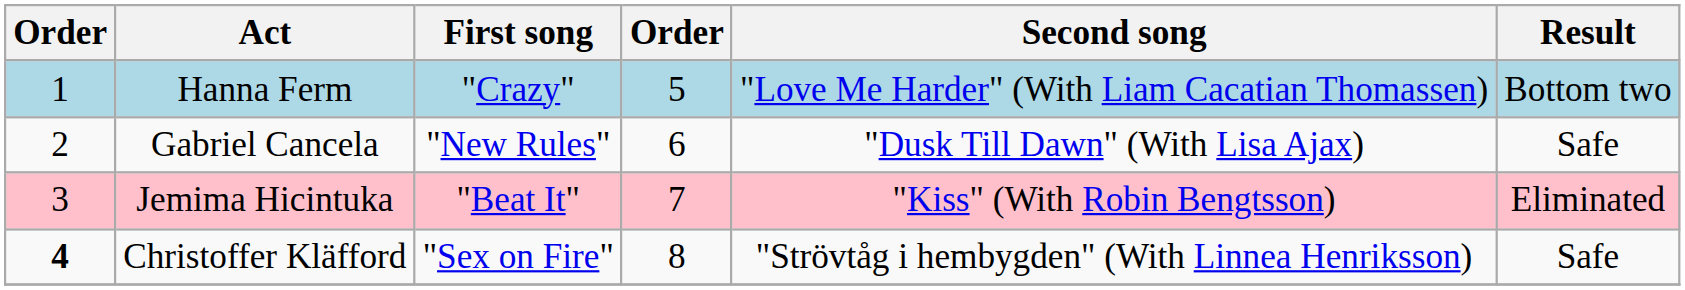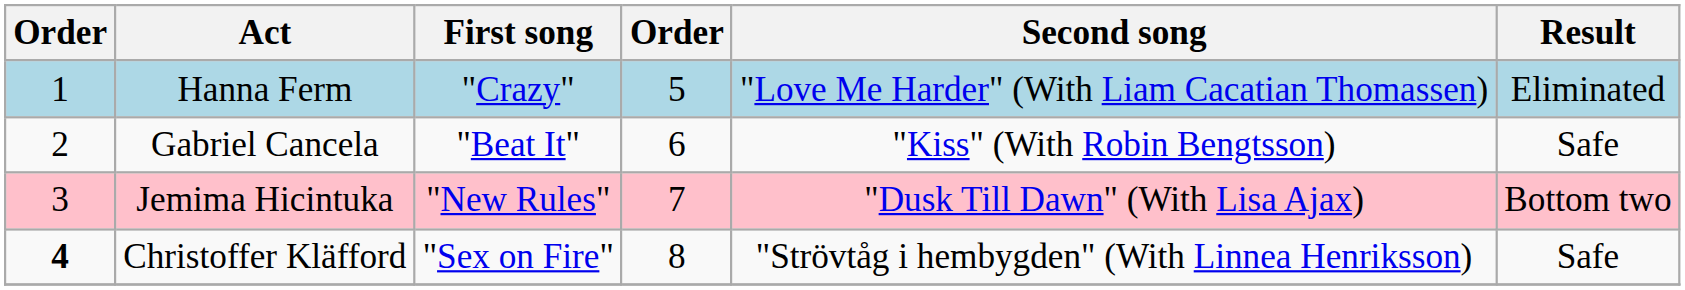(1588, 88) Bottom two -> (1588, 88) Eliminated
(518, 144) "New Rules" -> (518, 144) "Beat It"
(1114, 144) "Dusk Till Dawn" (With Lisa Ajax) -> (1114, 144) "Kiss" (With Robin Bengtsson)
(518, 199) "Beat It" -> (518, 199) "New Rules"
(1114, 199) "Kiss" (With Robin Bengtsson) -> (1114, 199) "Dusk Till Dawn" (With Lisa Ajax)
(1588, 199) Eliminated -> (1588, 199) Bottom two
